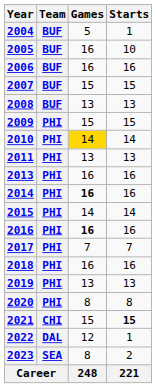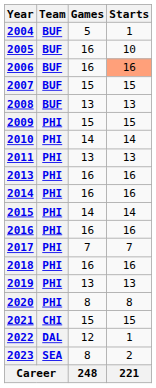(129, 67) no background -> (129, 67) lightsalmon background
(87, 139) gold background -> (87, 139) no background
(87, 194) bold -> (87, 194) normal
(87, 230) bold -> (87, 230) normal
(129, 320) bold -> (129, 320) normal
